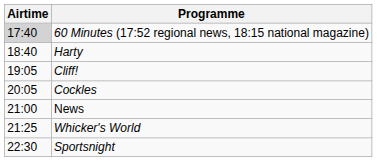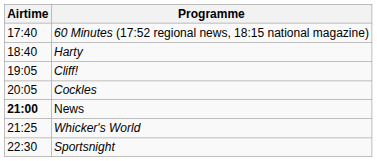(22, 33) lightgrey background -> (22, 33) no background
(22, 109) normal -> (22, 109) bold
